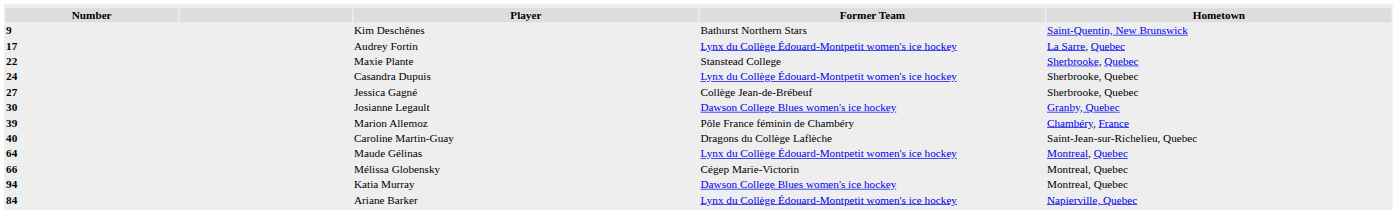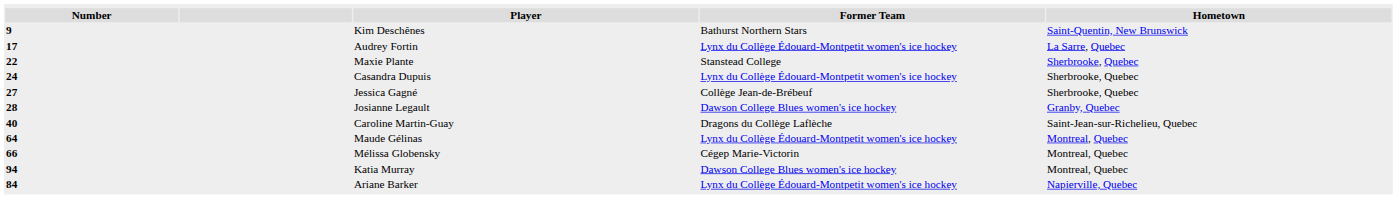(12, 107) 30 -> (12, 107) 28
- row: (391, 123)
